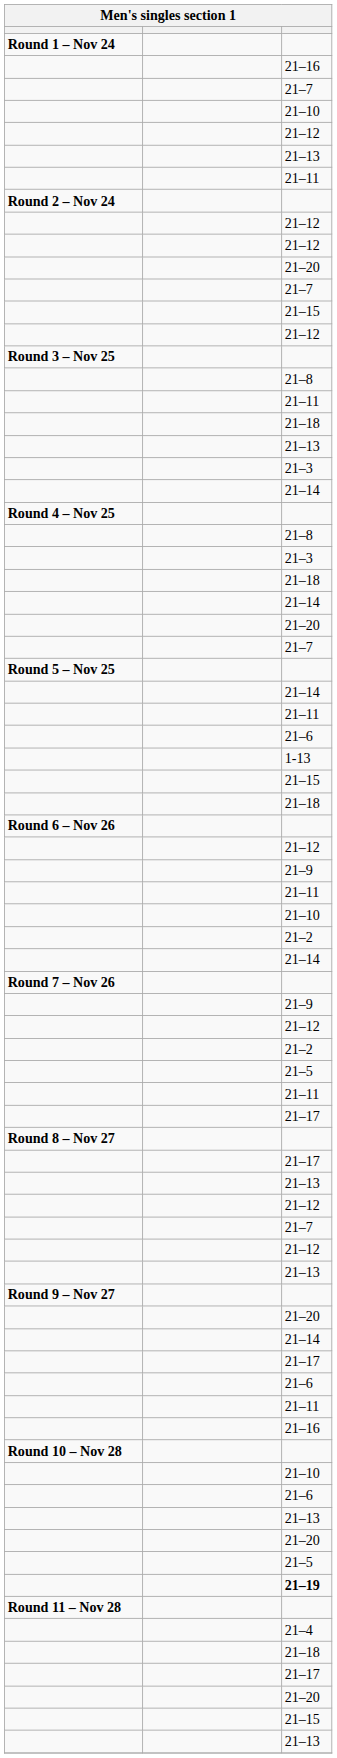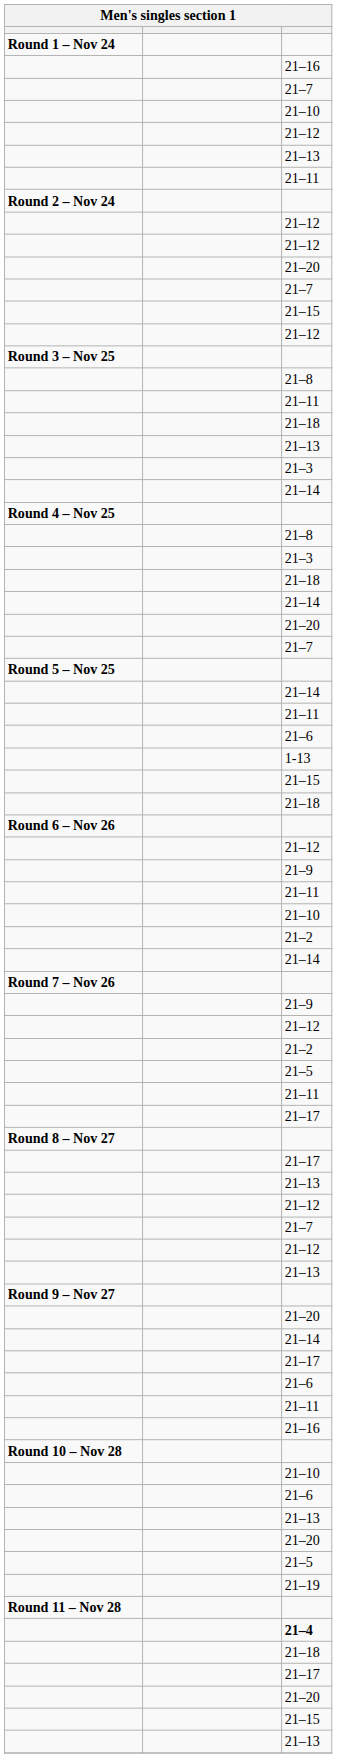(302, 1585) bold -> (302, 1585) normal
(299, 1629) normal -> (299, 1629) bold
